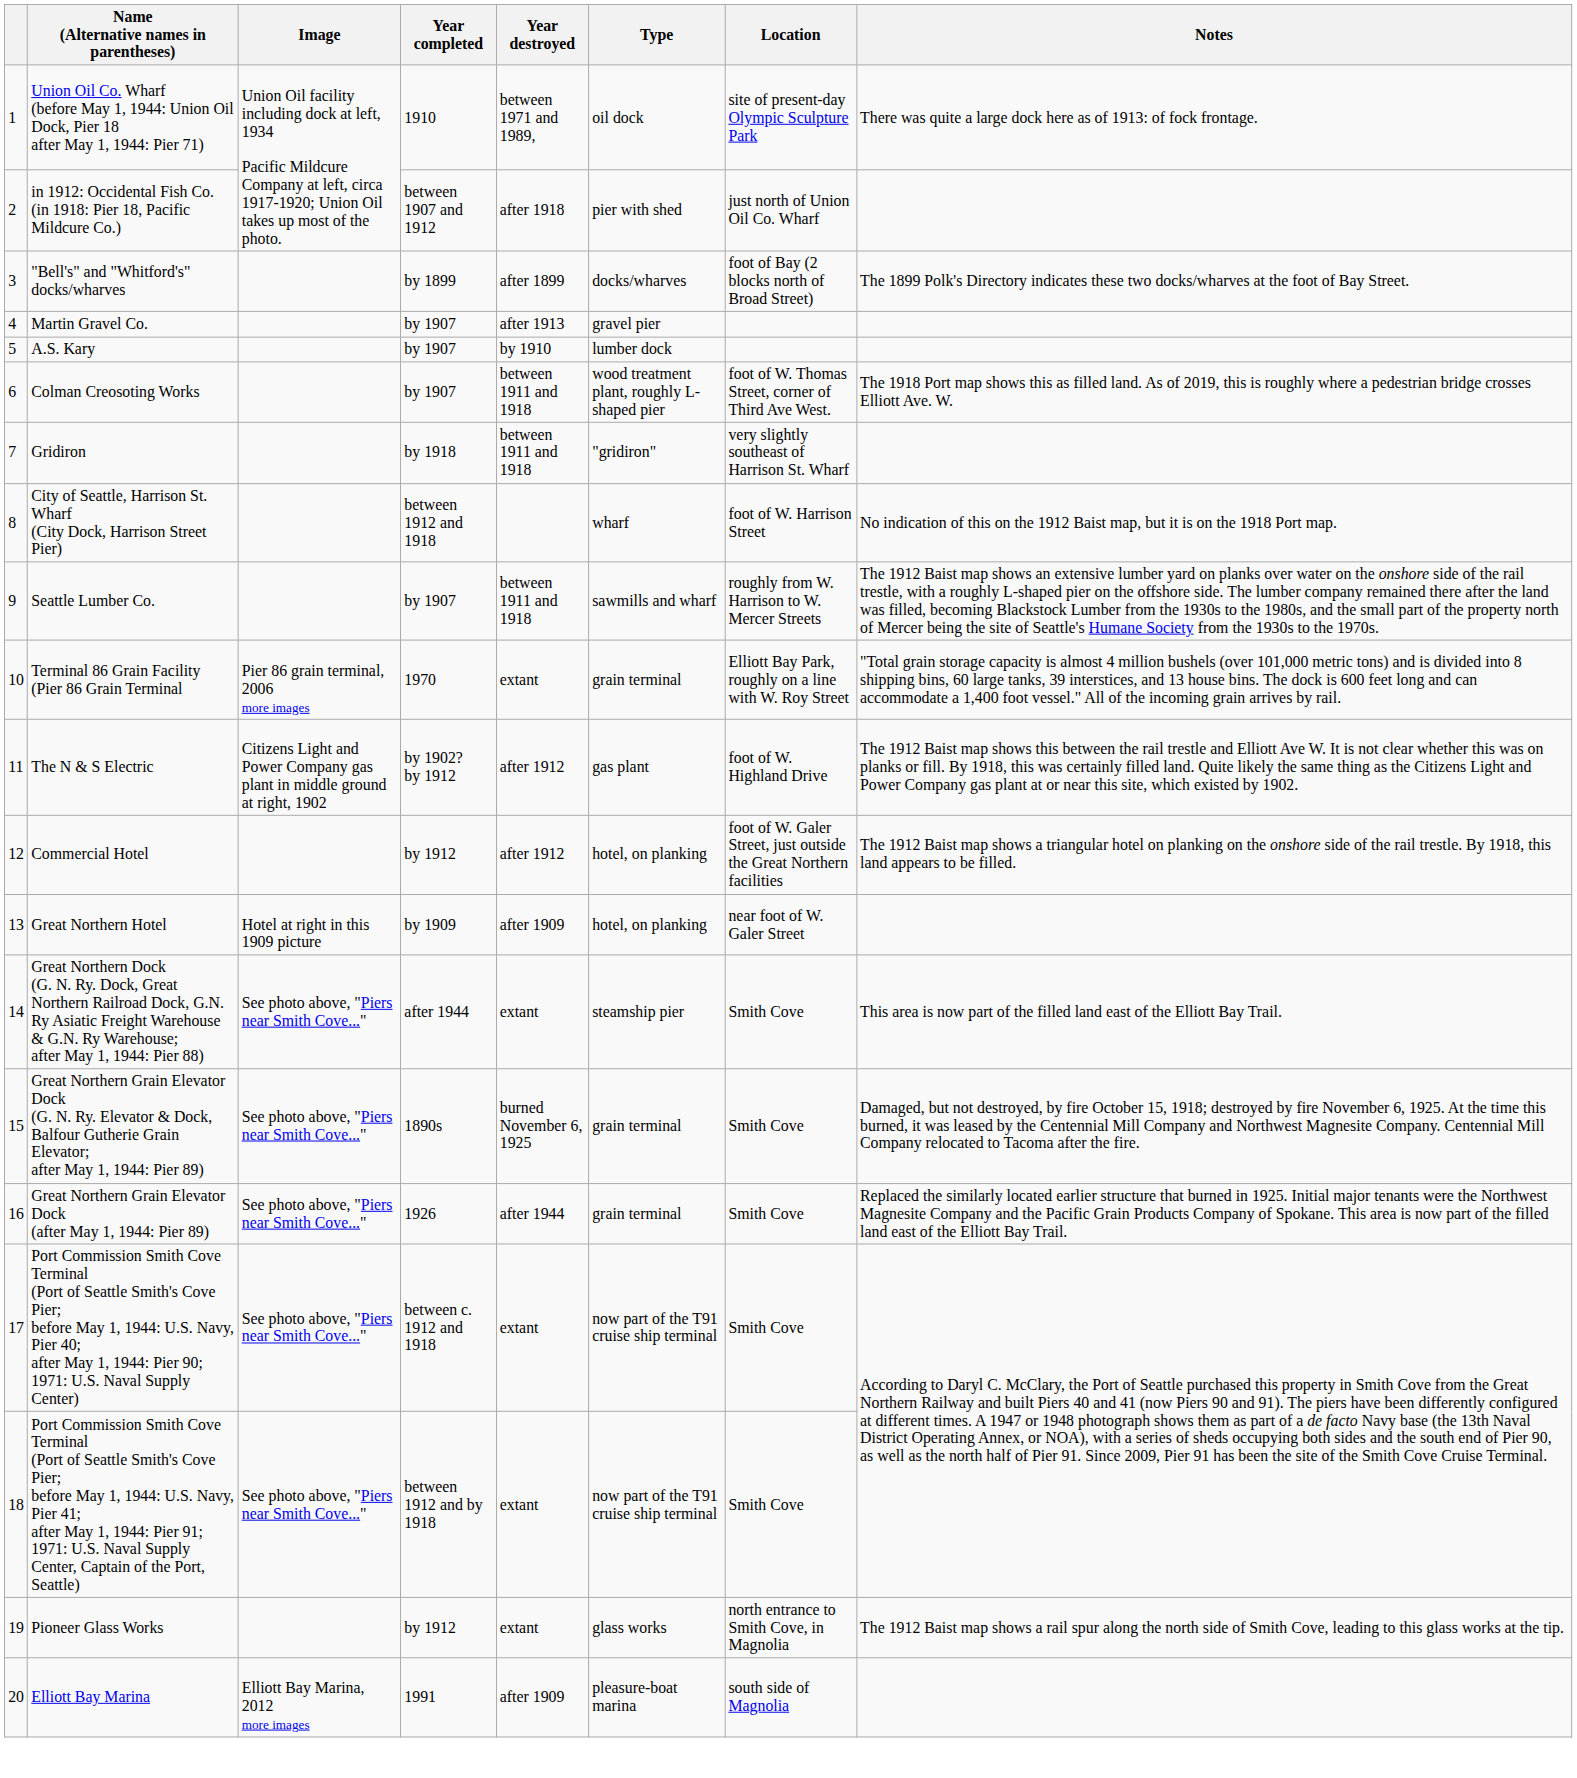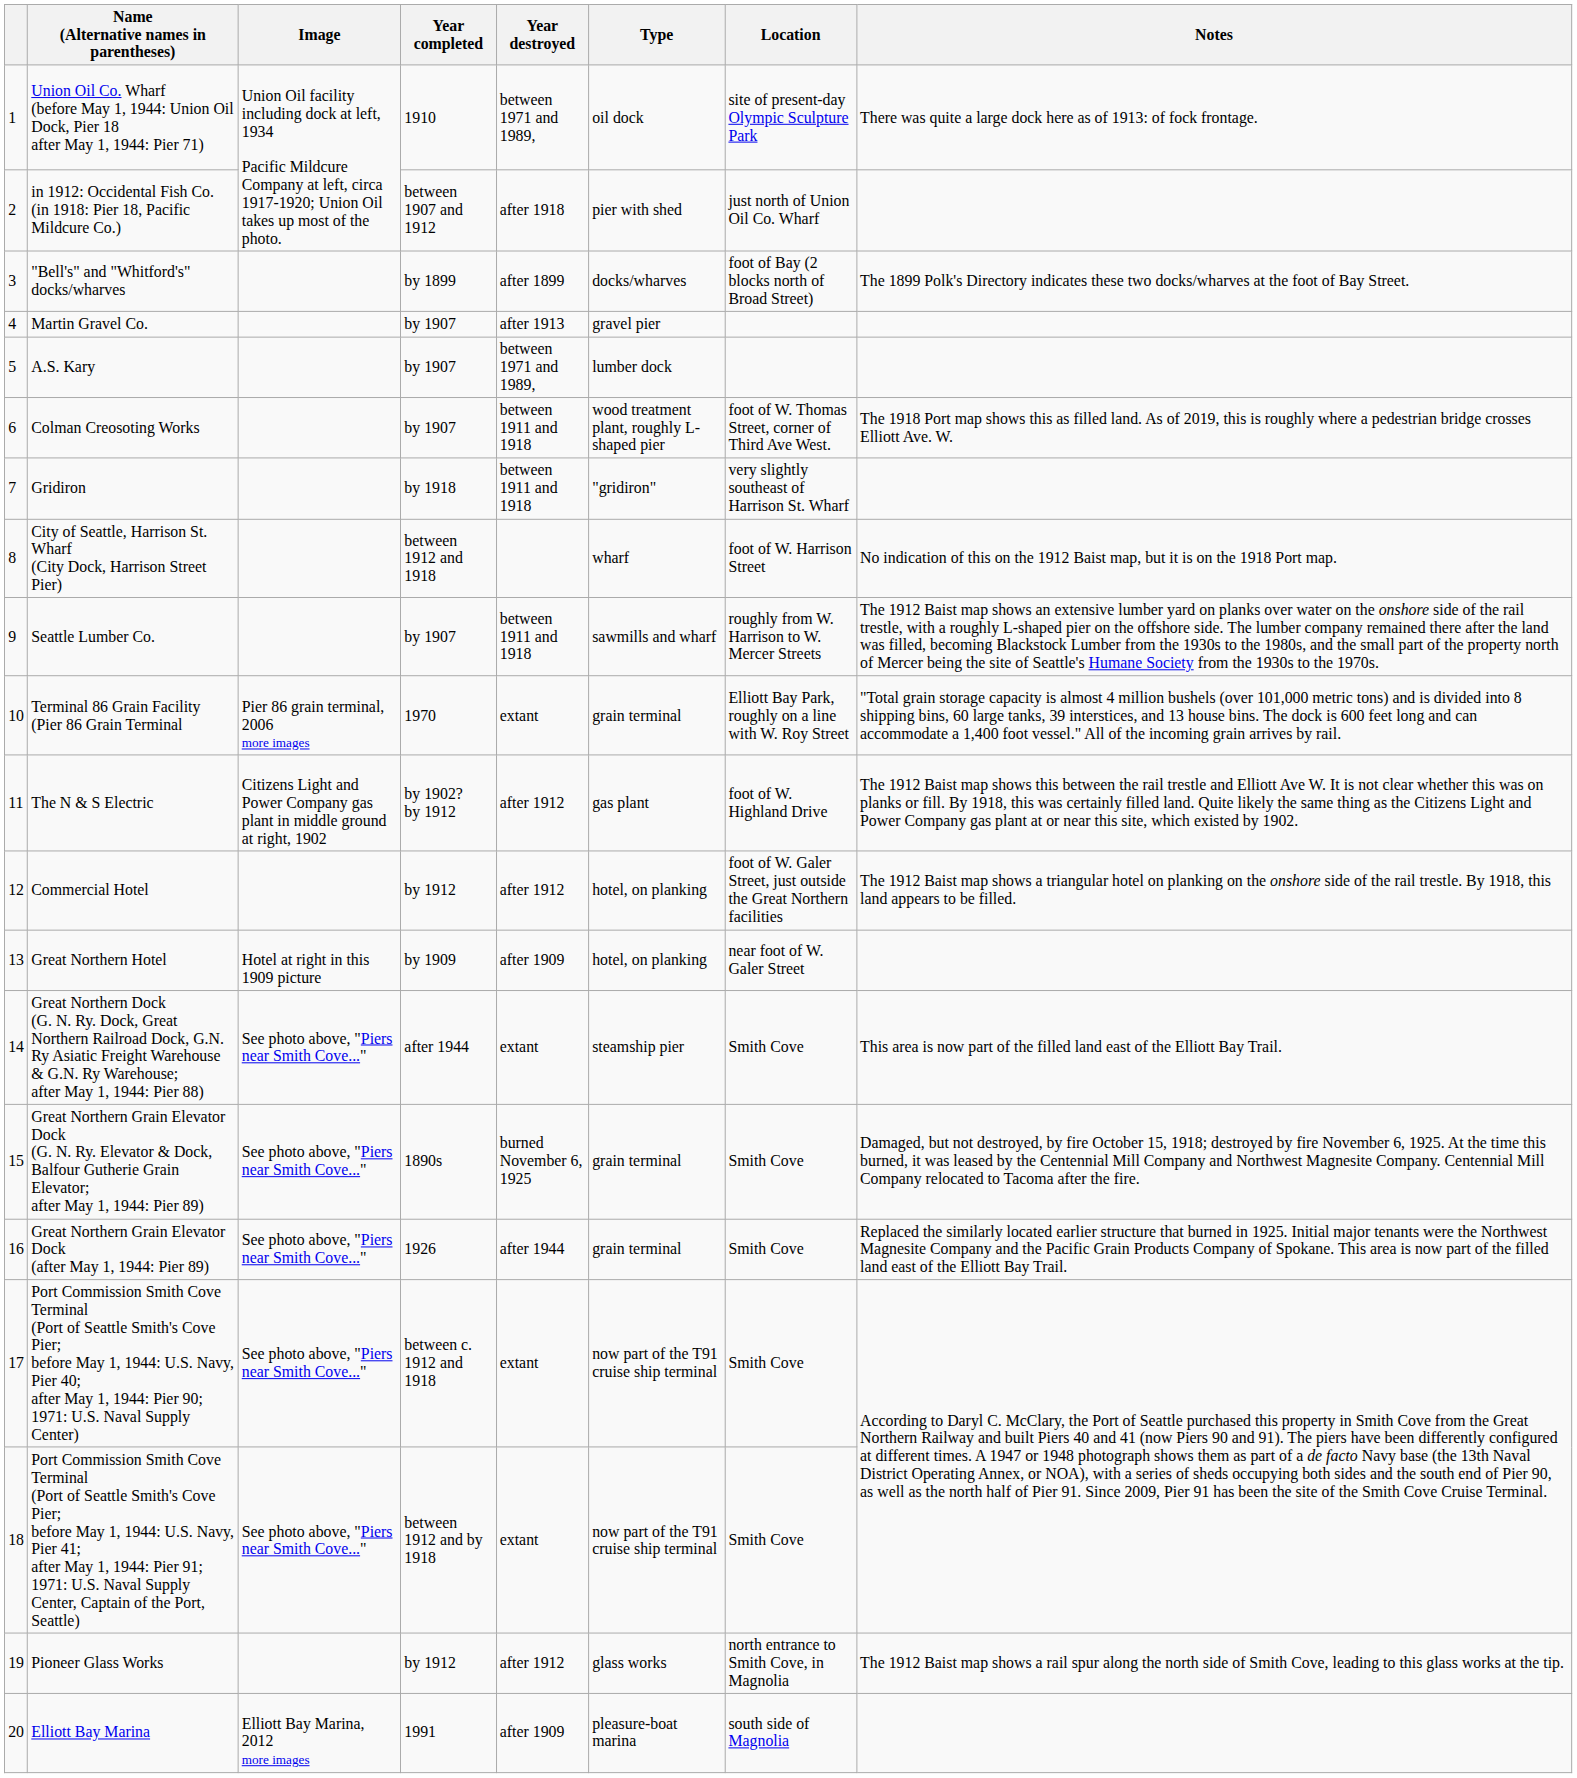(525, 349) by 1910 -> (529, 367) between 1971 and 1989,
(519, 1627) extant -> (532, 1663) after 1912
